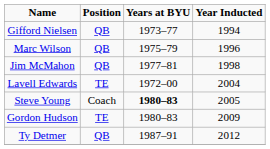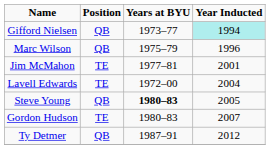(229, 30) no background -> (229, 30) paleturquoise background
(102, 65) QB -> (102, 65) TE
(229, 65) 1998 -> (229, 65) 2001
(102, 100) Coach -> (102, 100) QB
(229, 118) 2009 -> (229, 118) 2007
